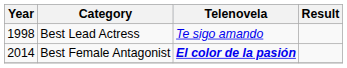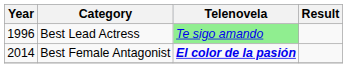(21, 33) 1998 -> (21, 33) 1996
(220, 33) no background -> (220, 33) lightgreen background
